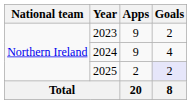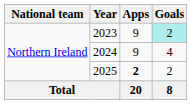(169, 33) no background -> (169, 33) paleturquoise background
(136, 71) normal -> (136, 71) bold
(169, 71) lavender background -> (169, 71) no background
